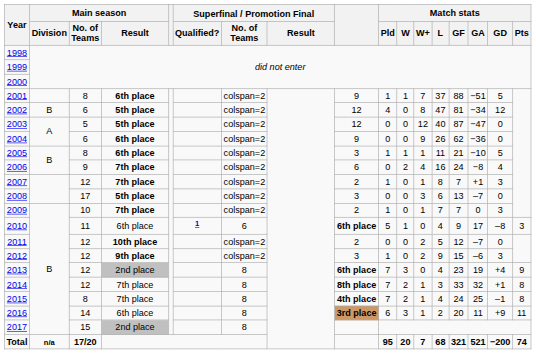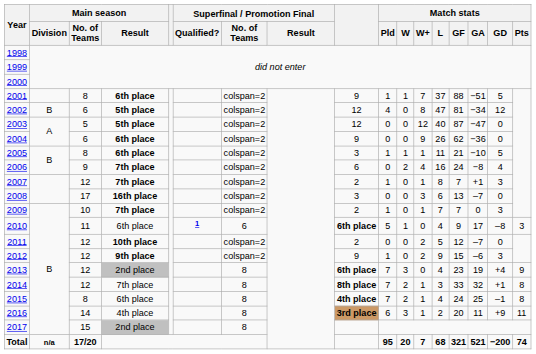(135, 196) 5th place -> (135, 196) 16th place
(357, 256) 3 -> (357, 256) 9
(135, 299) 7th place -> (135, 299) 6th place
(135, 313) 6th place -> (135, 313) 4th place
